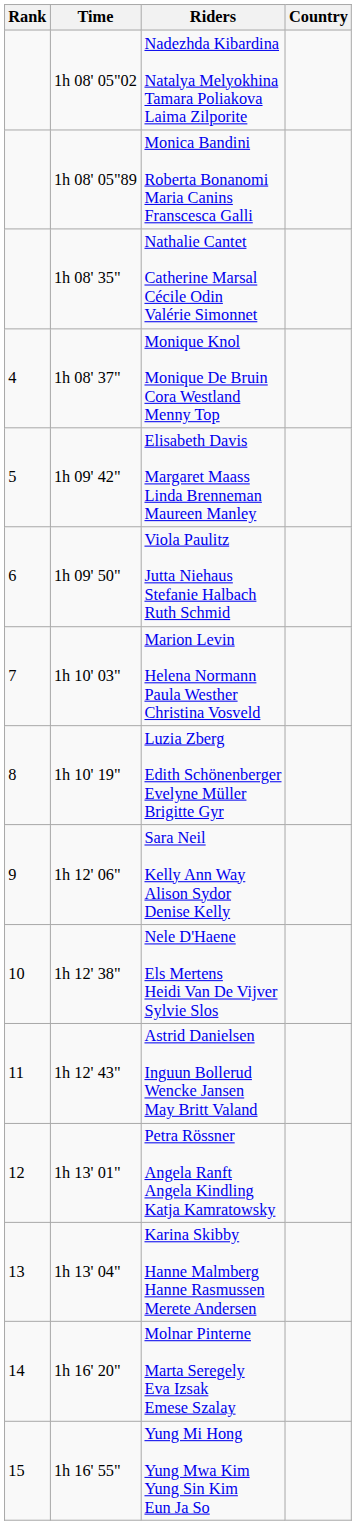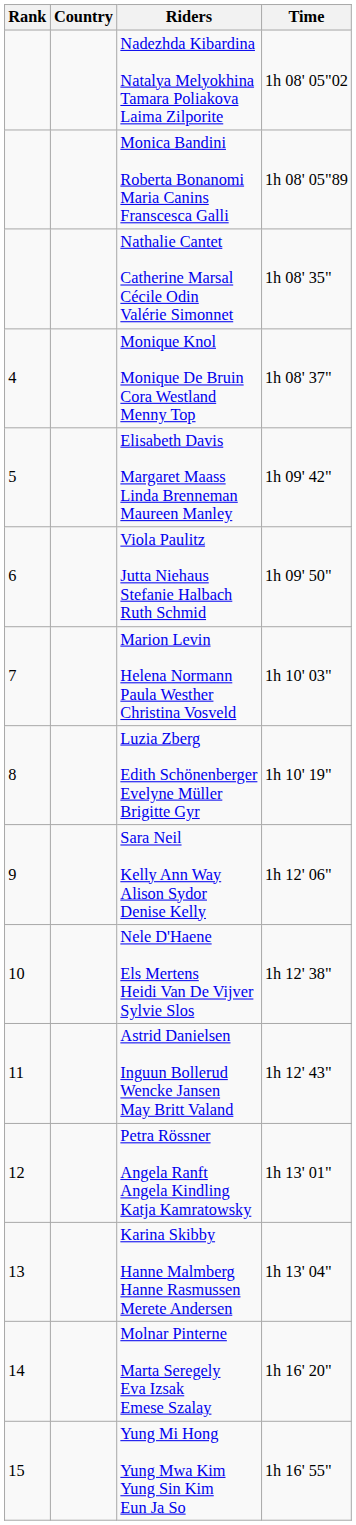columns swapped: (318, 17) <-> (95, 17)
